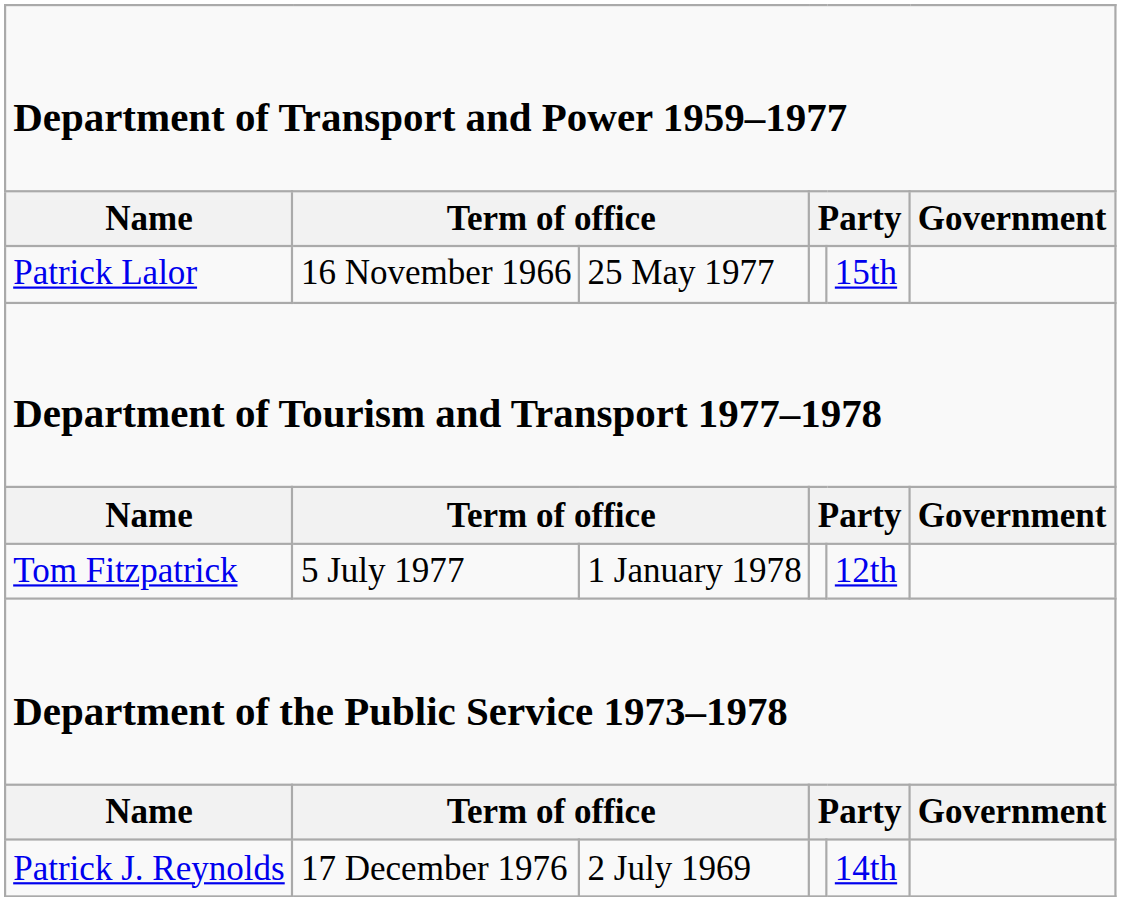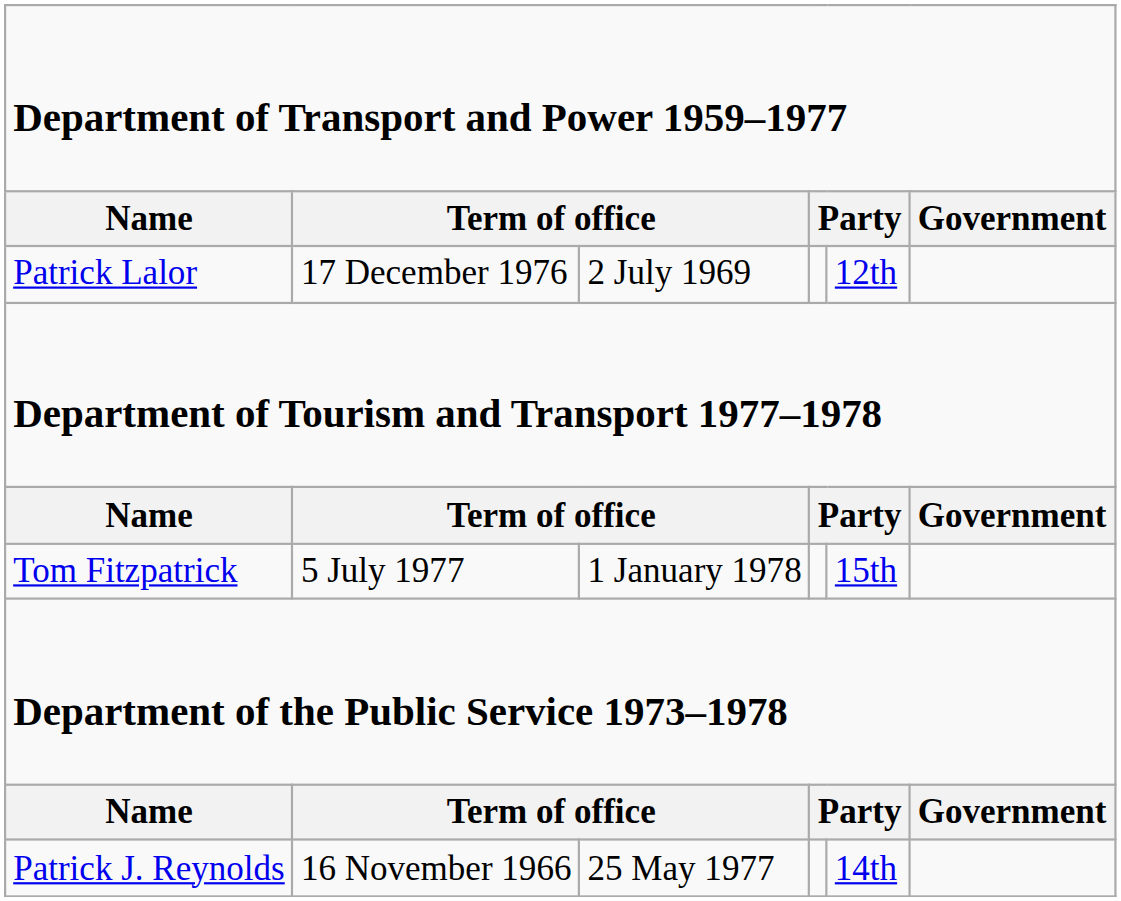(436, 273) 16 November 1966 -> (434, 273) 17 December 1976
(681, 273) 25 May 1977 -> (669, 273) 2 July 1969
(866, 273) 15th -> (866, 273) 12th
(866, 570) 12th -> (866, 570) 15th
(434, 867) 17 December 1976 -> (436, 867) 16 November 1966
(669, 867) 2 July 1969 -> (681, 867) 25 May 1977
